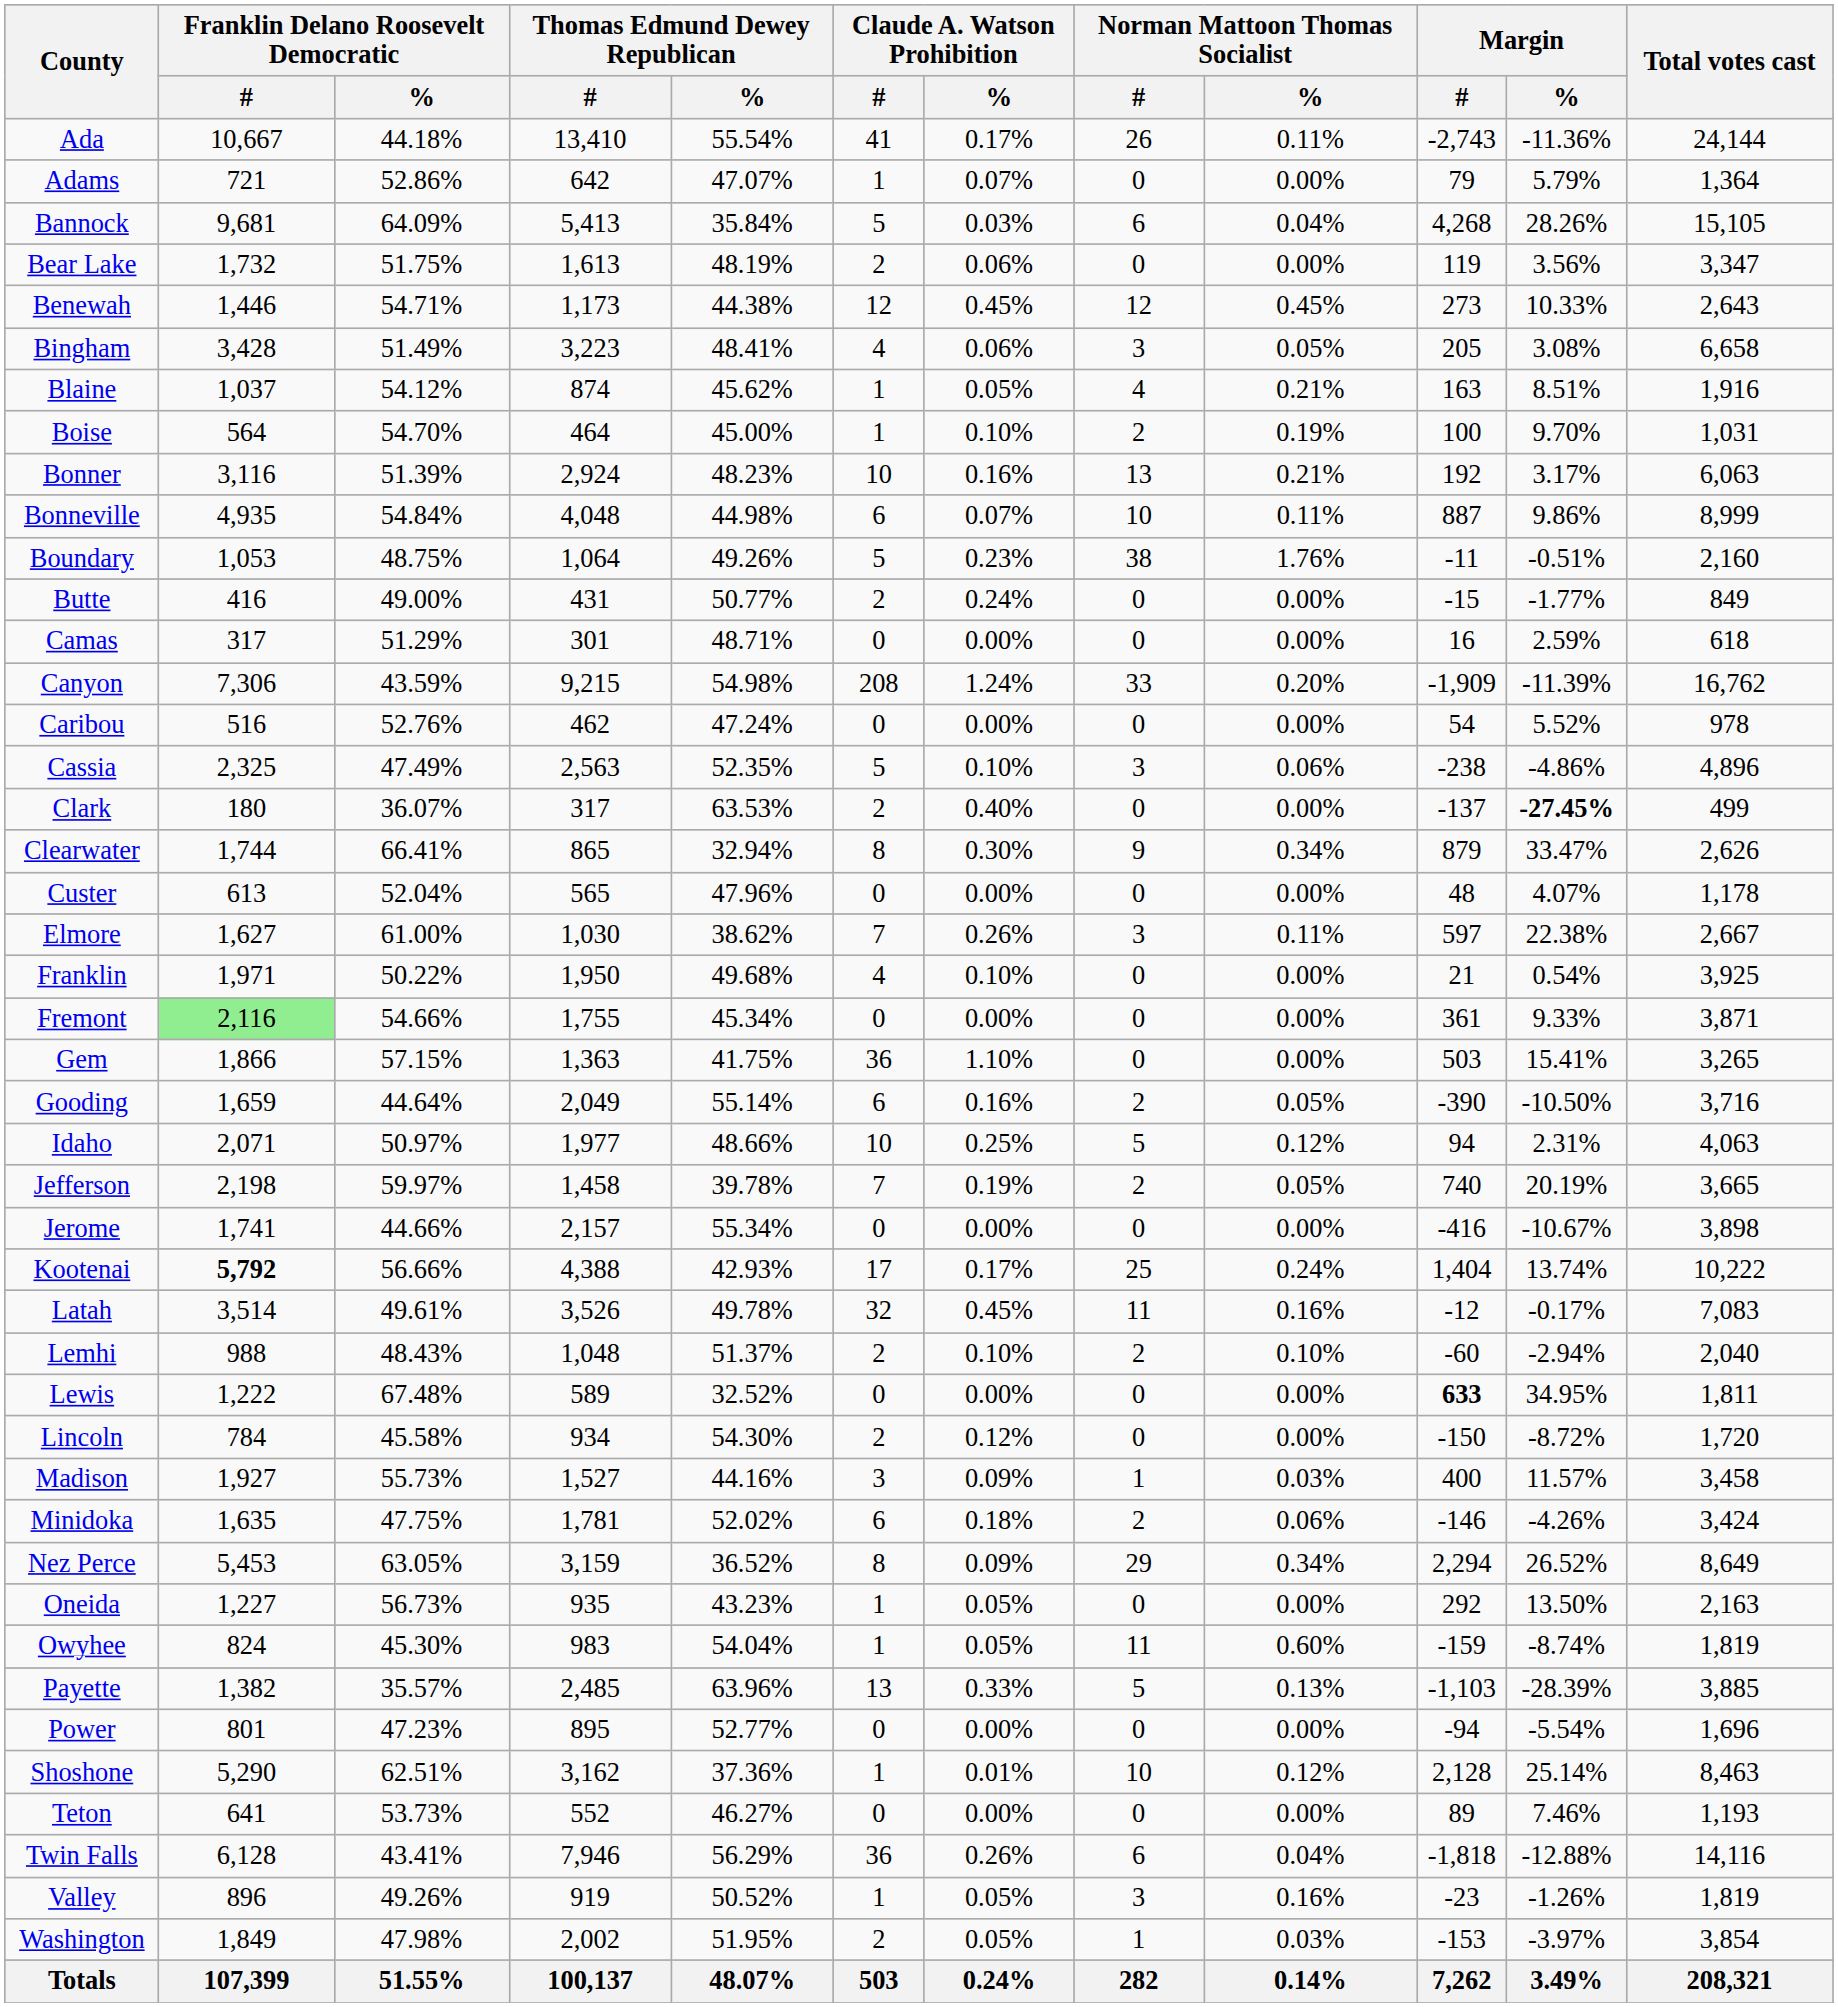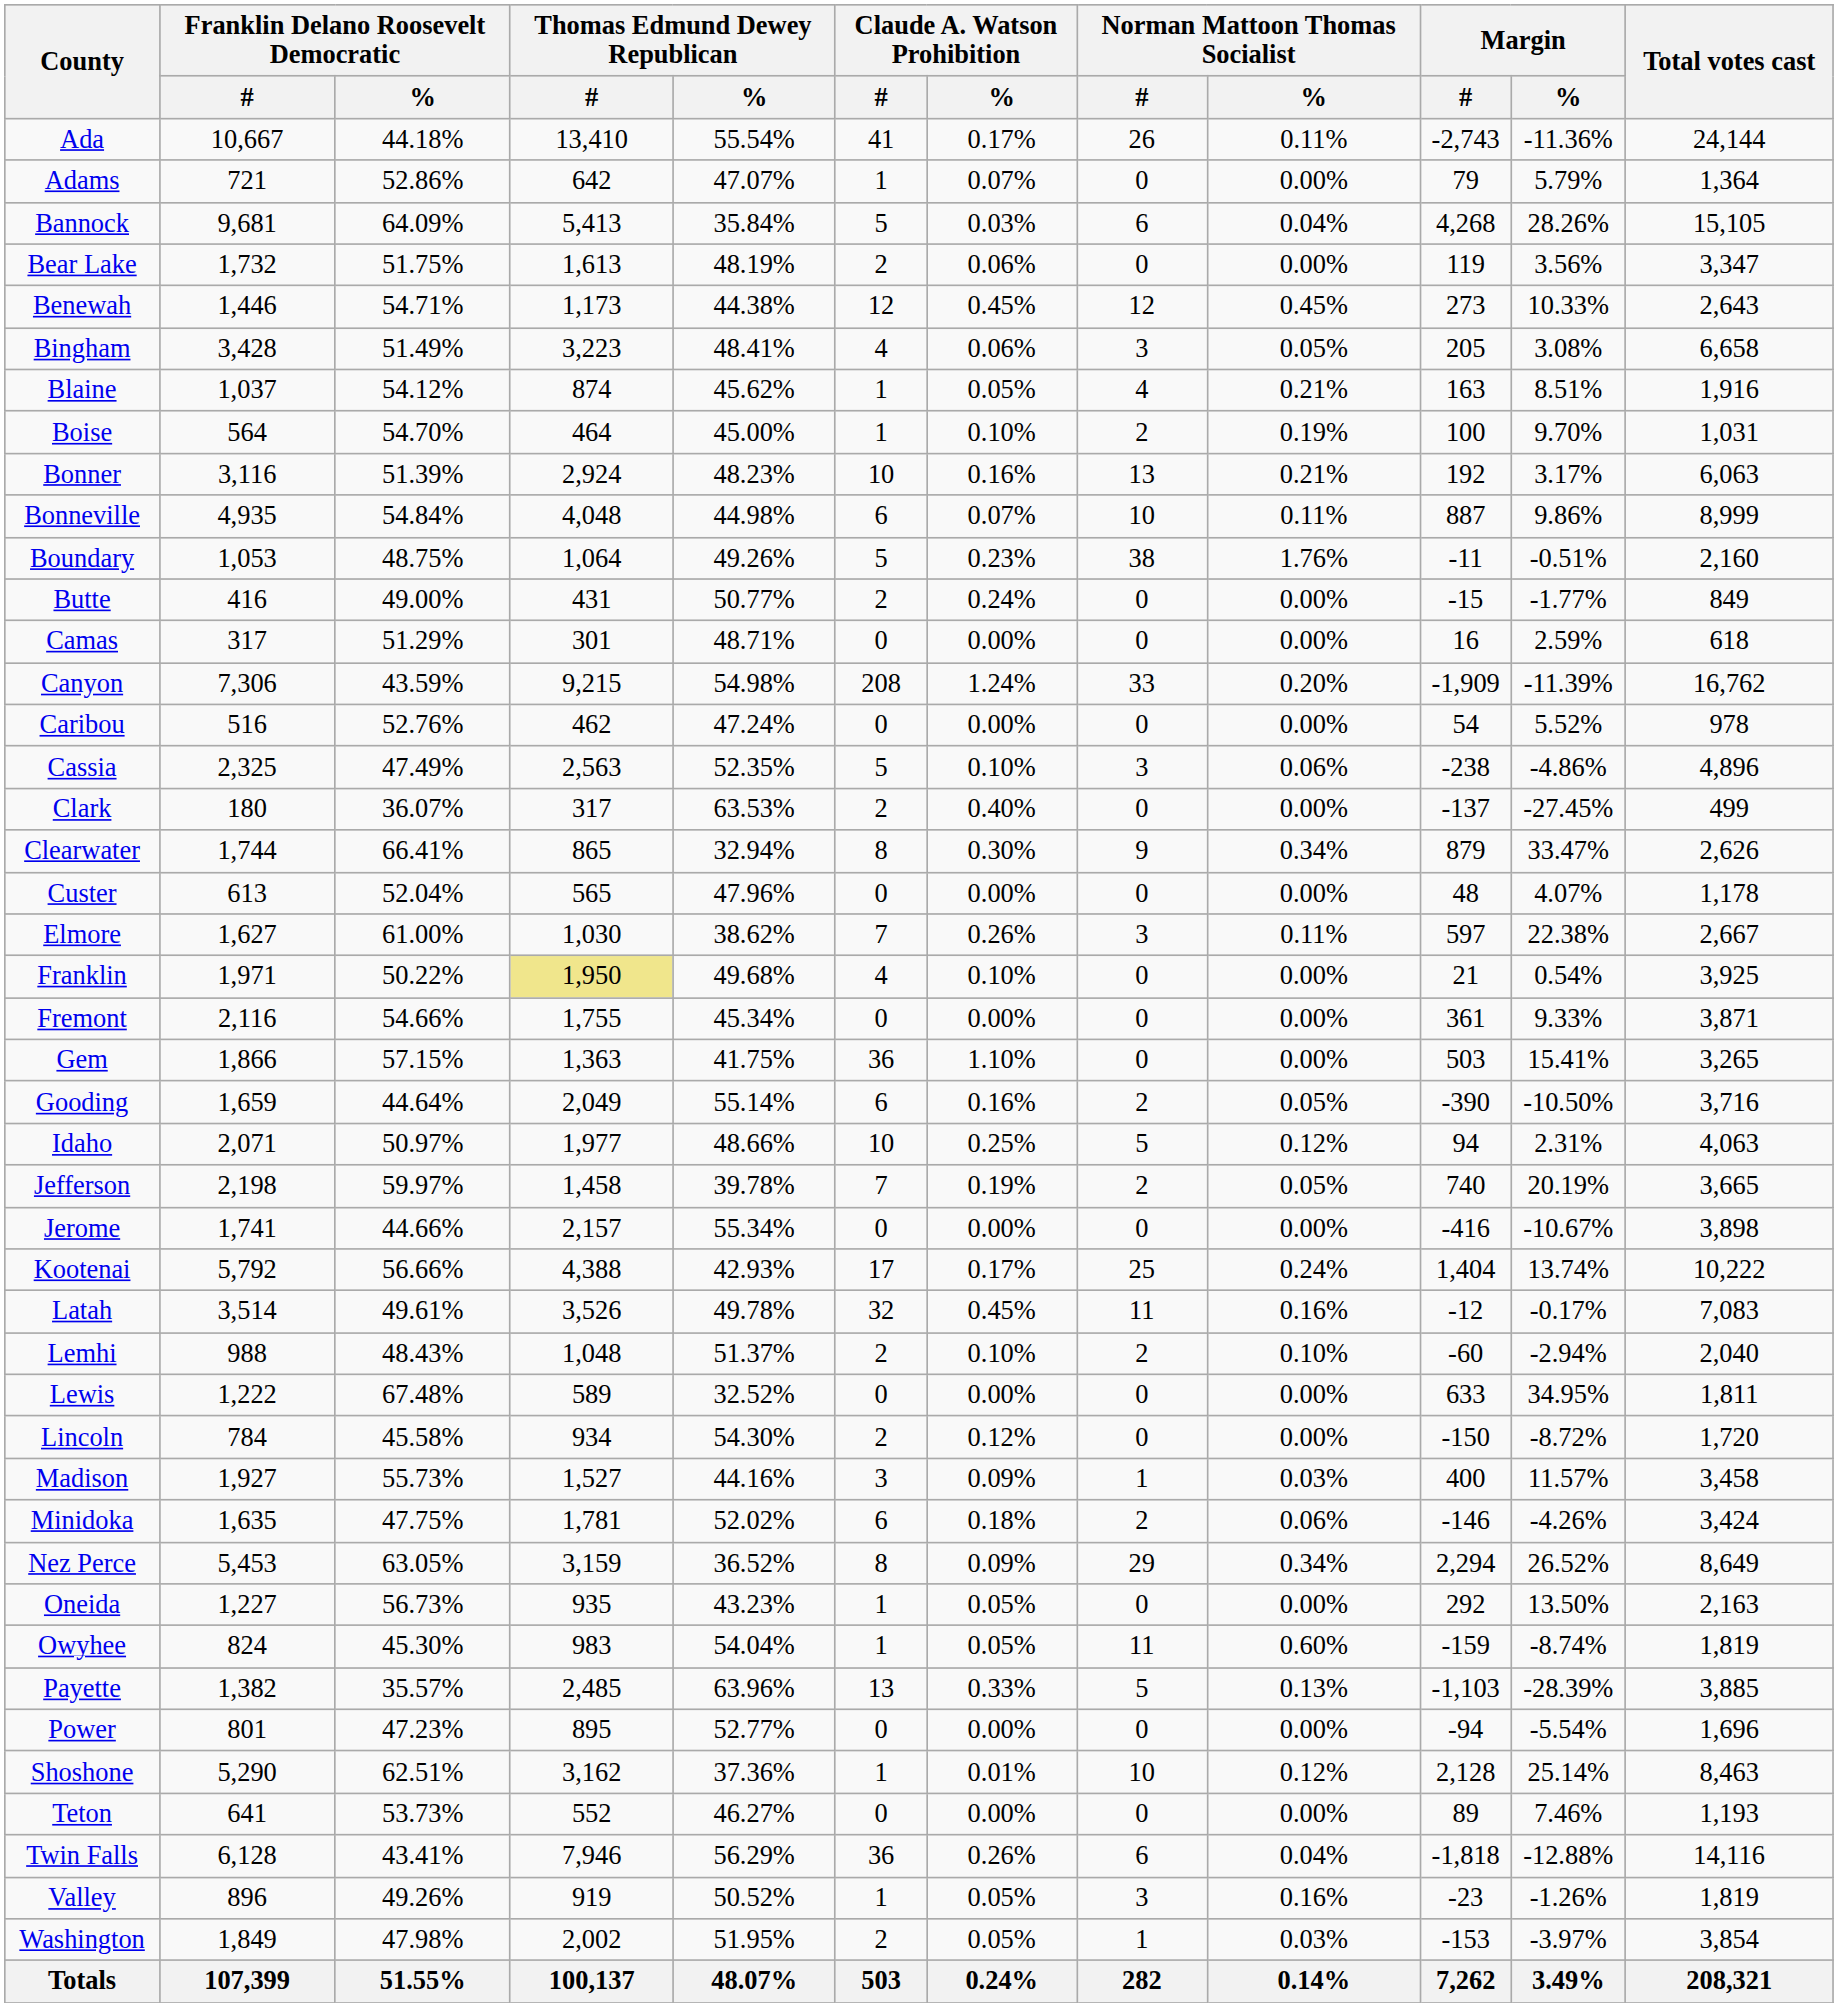(1566, 808) bold -> (1568, 808) normal
(590, 976) no background -> (592, 976) khaki background
(246, 1018) lightgreen background -> (247, 1018) no background
(246, 1269) bold -> (247, 1269) normal
(1462, 1394) bold -> (1466, 1394) normal
